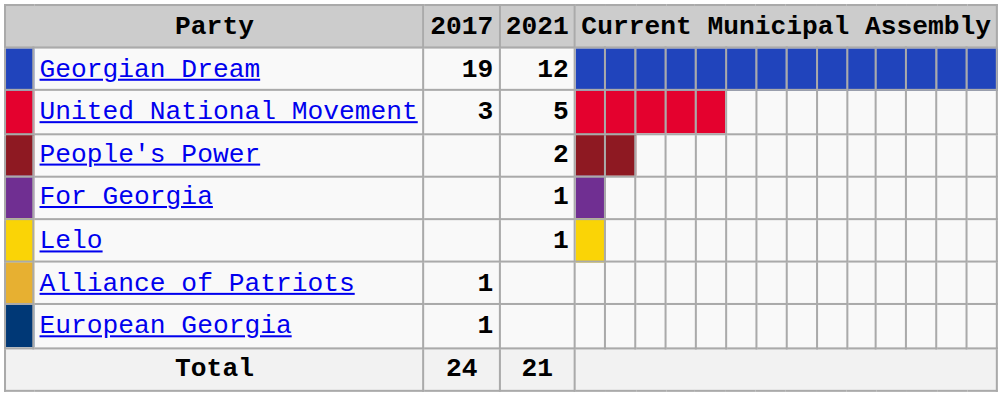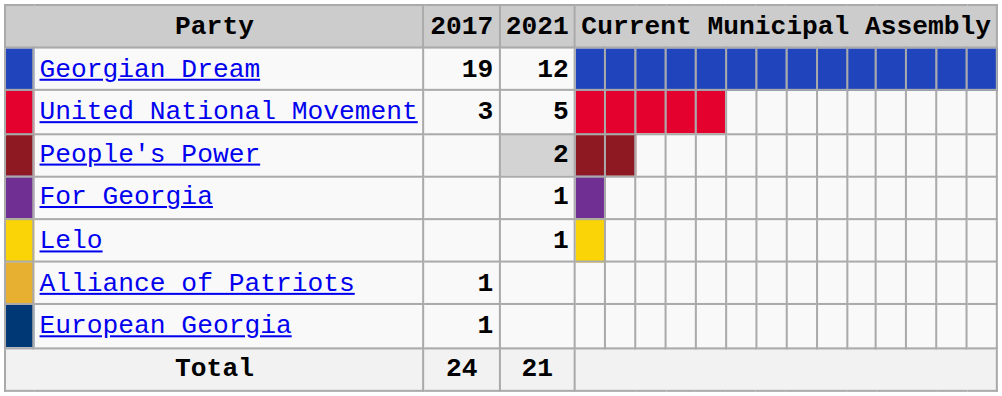(561, 155) no background -> (561, 155) lightgrey background
